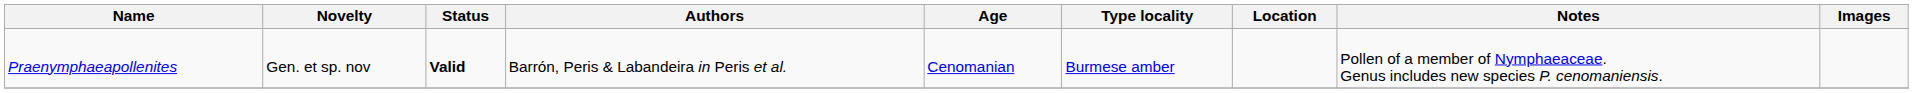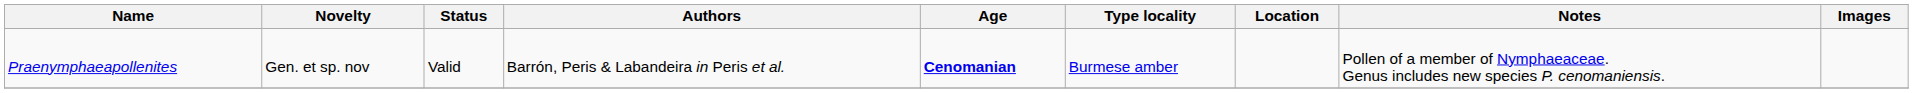(447, 66) bold -> (444, 66) normal
(971, 66) normal -> (970, 66) bold
